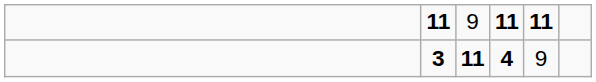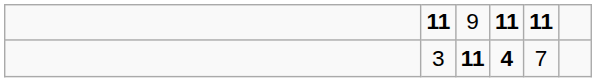(438, 58) bold -> (438, 58) normal
(541, 58) 9 -> (541, 58) 7
